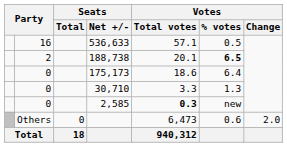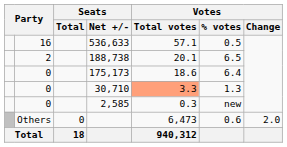(233, 58) bold -> (233, 58) normal
(188, 89) no background -> (188, 89) lightsalmon background
(188, 105) bold -> (188, 105) normal
